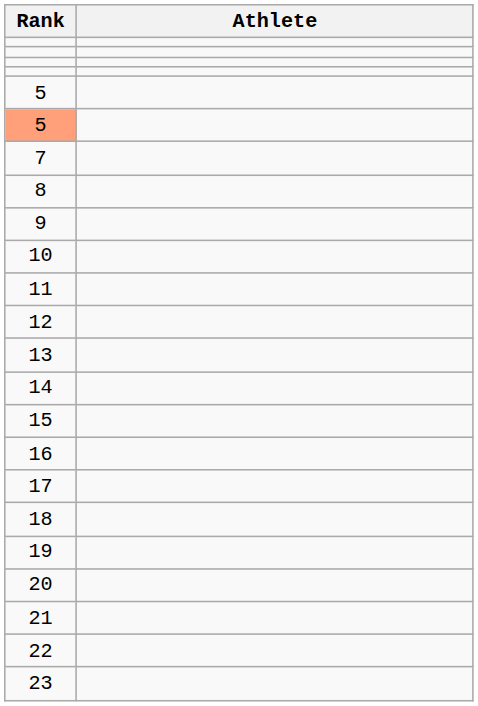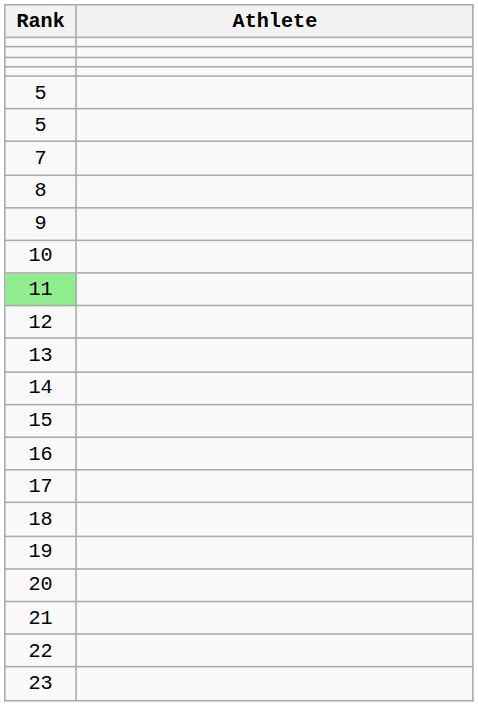(41, 125) lightsalmon background -> (41, 125) no background
(41, 289) no background -> (41, 289) lightgreen background
